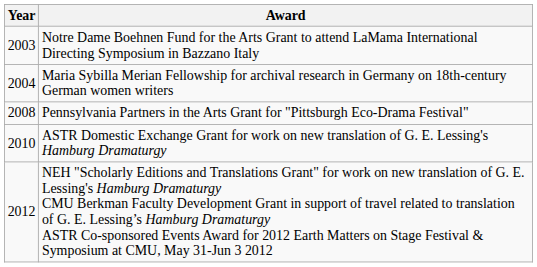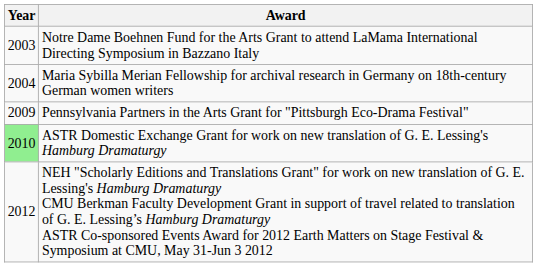(22, 113) 2008 -> (22, 113) 2009
(22, 142) no background -> (22, 142) lightgreen background
